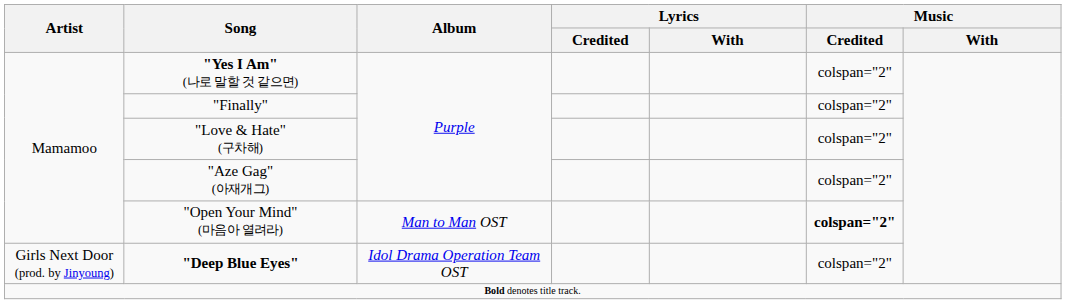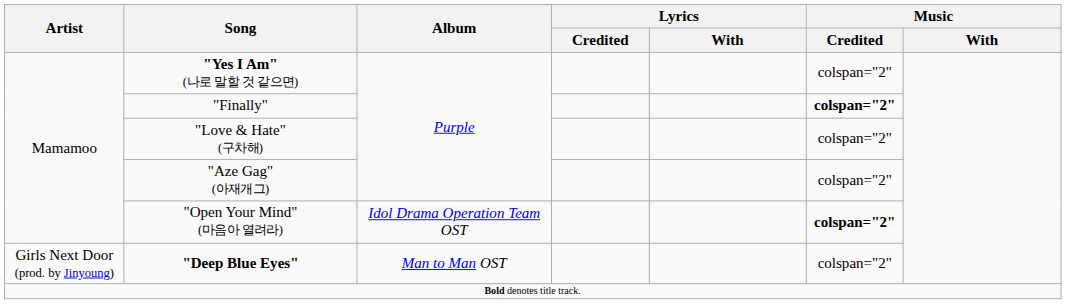(855, 105) normal -> (855, 105) bold
(454, 222) Man to Man OST -> (454, 222) Idol Drama Operation Team OST
(454, 263) Idol Drama Operation Team OST -> (454, 263) Man to Man OST
